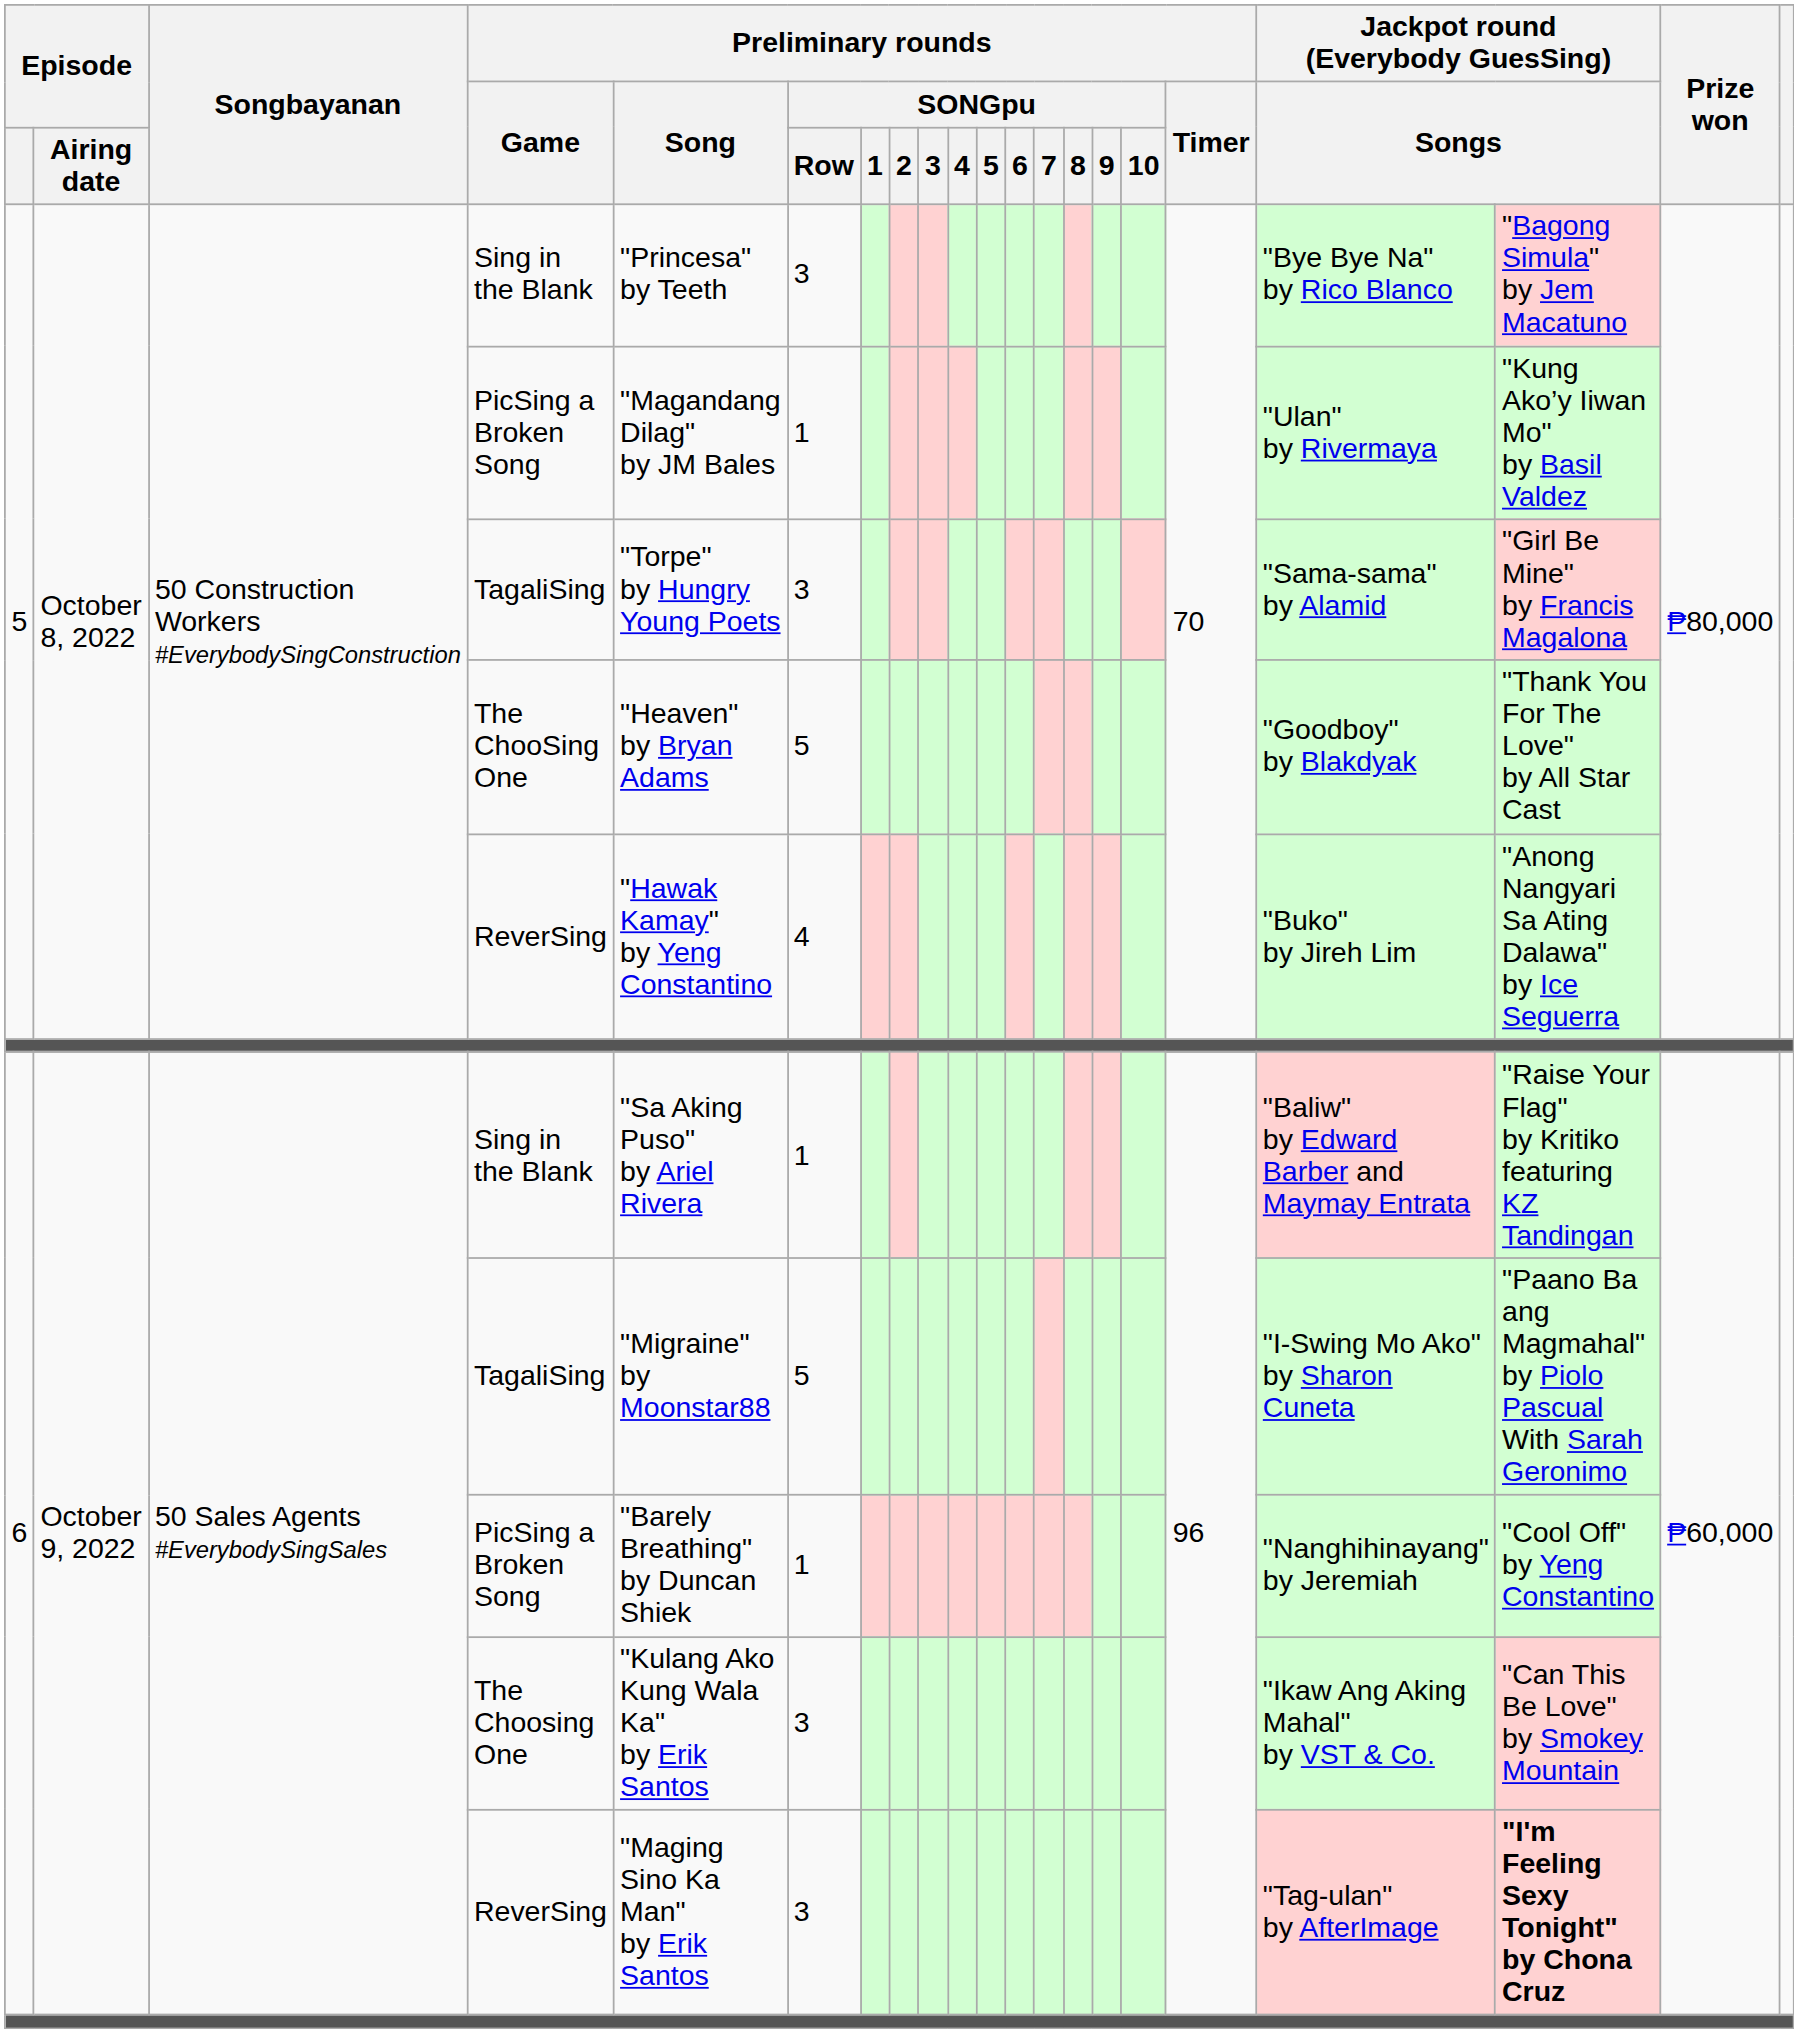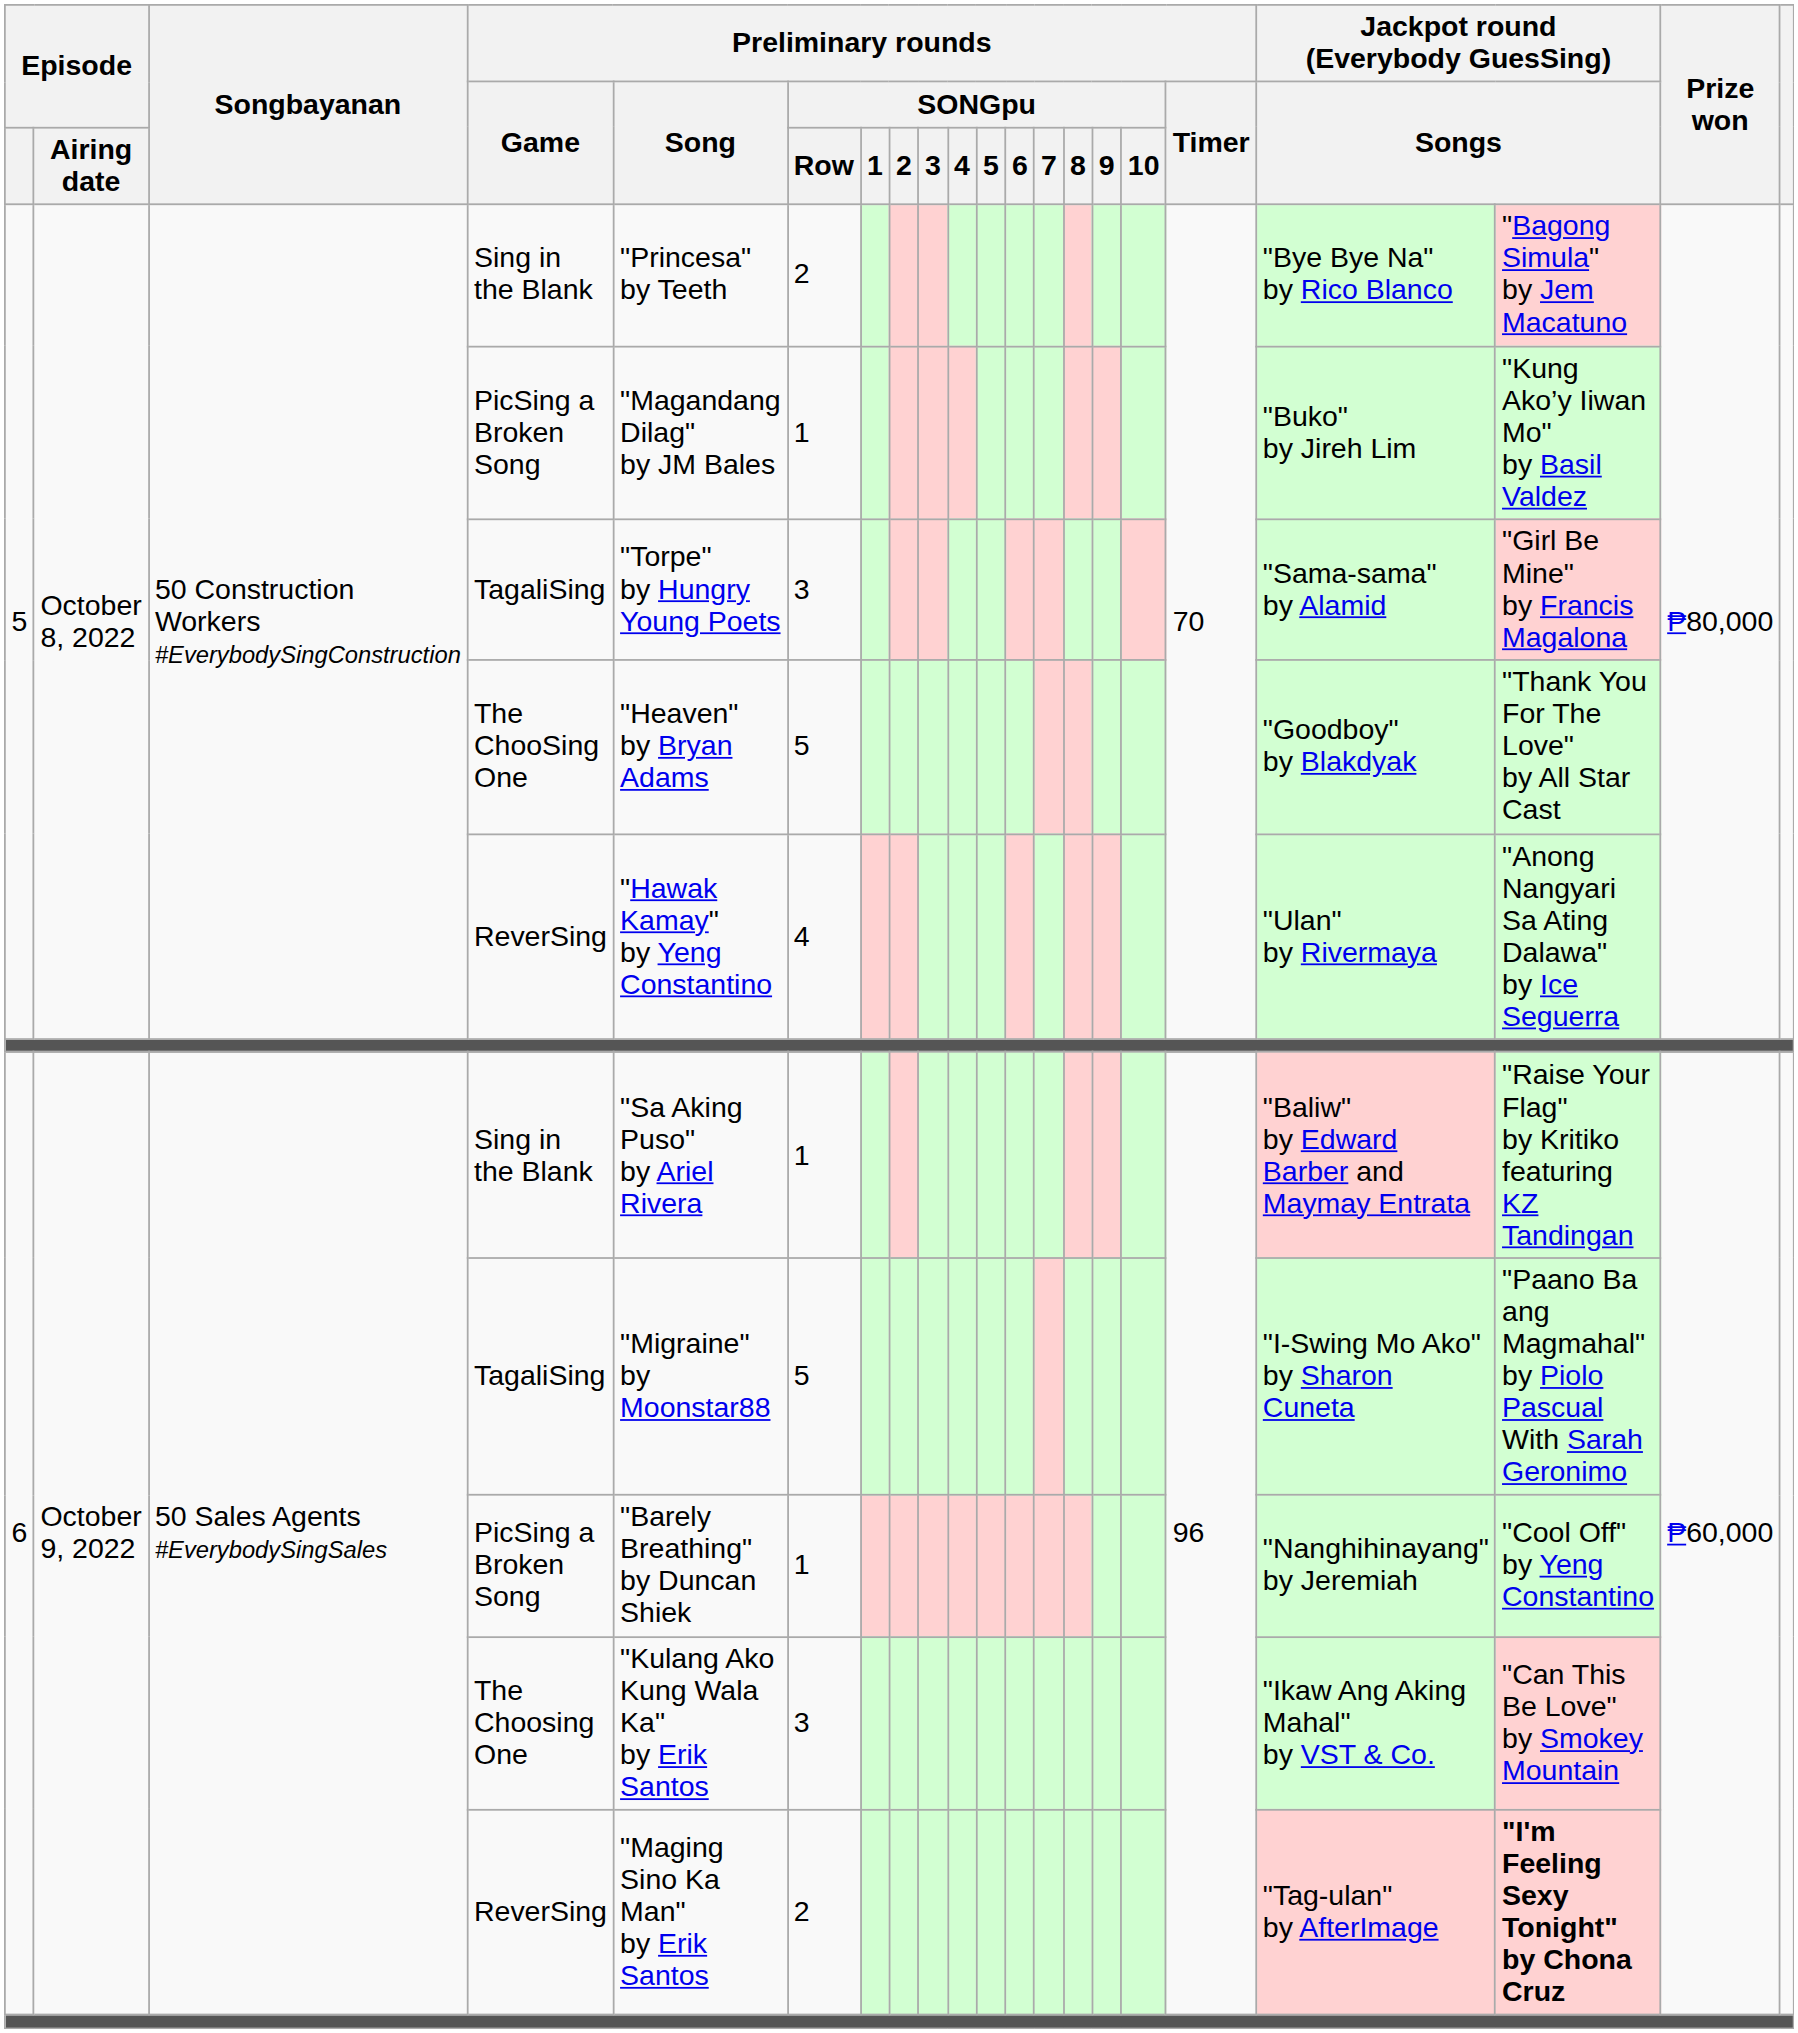(802, 274) 3 -> (802, 274) 2
(1350, 432) "Ulan" by Rivermaya -> (1340, 432) "Buko" by Jireh Lim
(1340, 935) "Buko" by Jireh Lim -> (1350, 935) "Ulan" by Rivermaya
(802, 1911) 3 -> (802, 1911) 2
